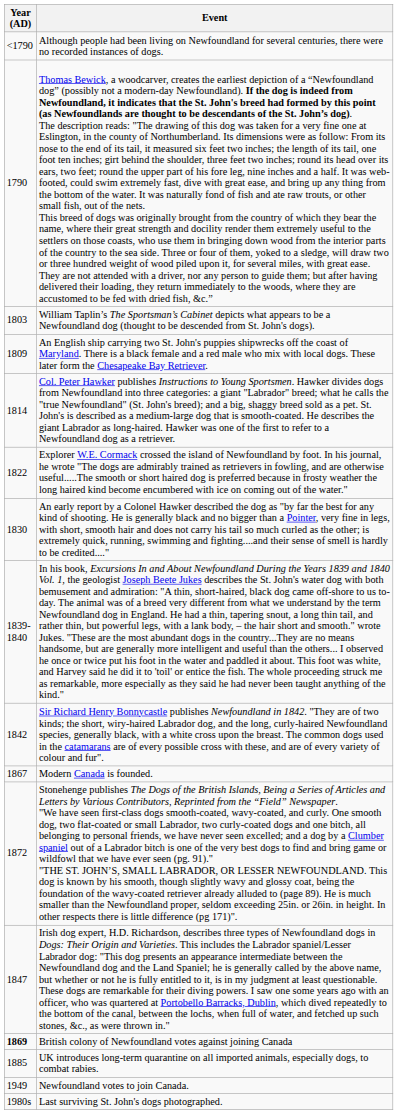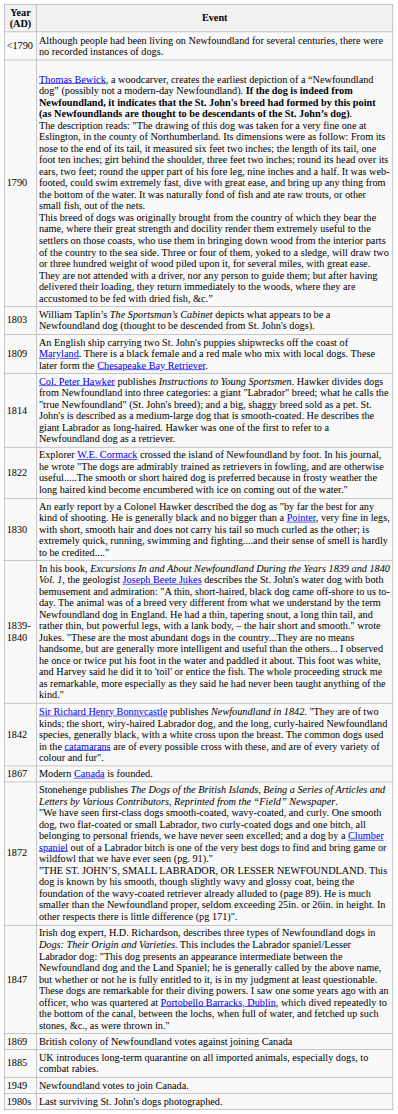(17, 1041) bold -> (17, 1041) normal
